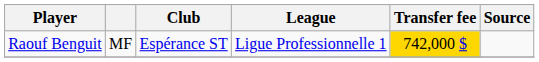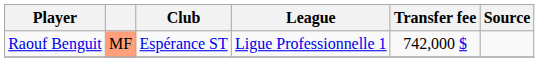(121, 44) no background -> (121, 44) lightsalmon background
(435, 44) gold background -> (435, 44) no background
